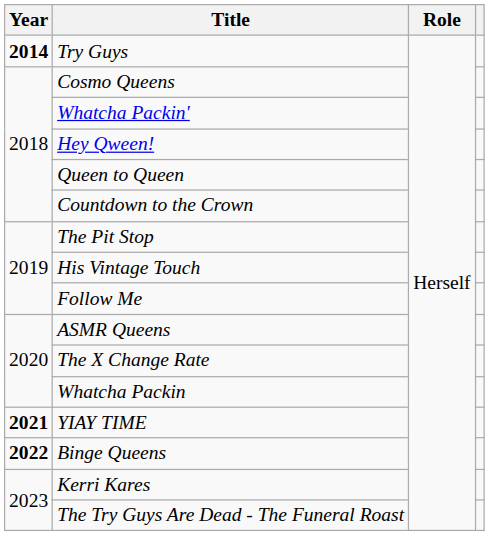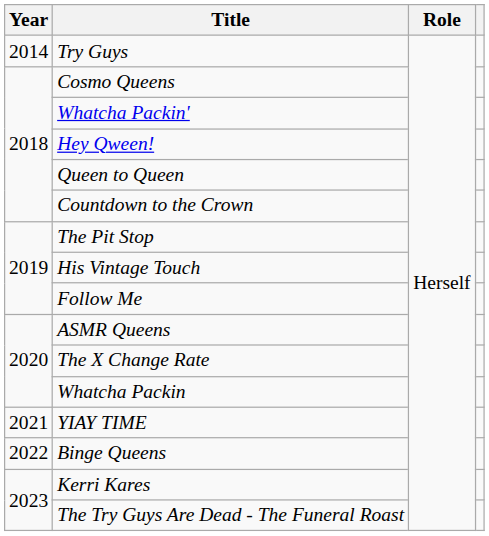(29, 50) bold -> (29, 50) normal
(29, 422) bold -> (29, 422) normal
(29, 453) bold -> (29, 453) normal
